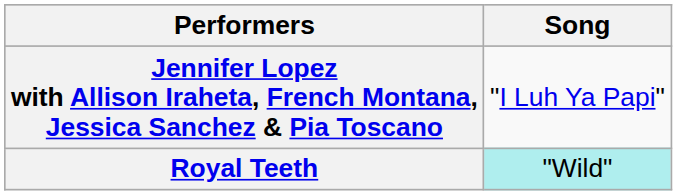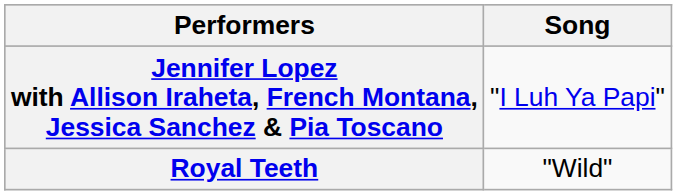(577, 168) paleturquoise background -> (577, 168) no background
